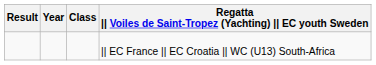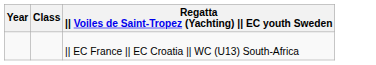- column: (22, 18)
